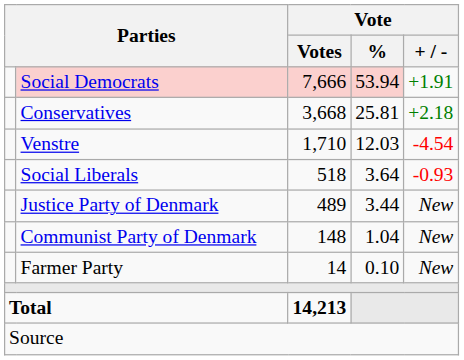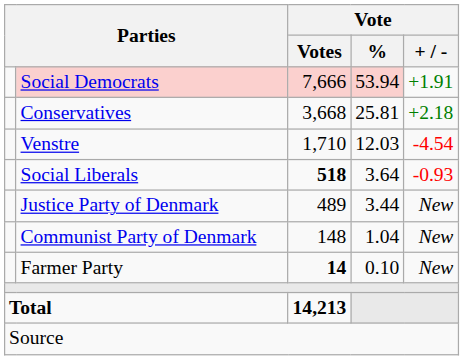(332, 174) normal -> (332, 174) bold
(337, 267) normal -> (337, 267) bold
